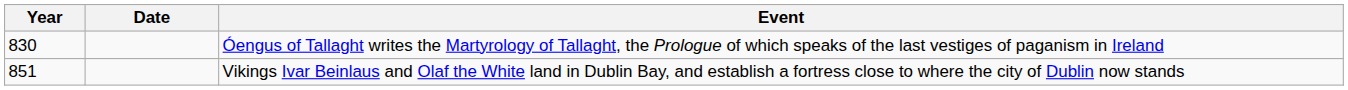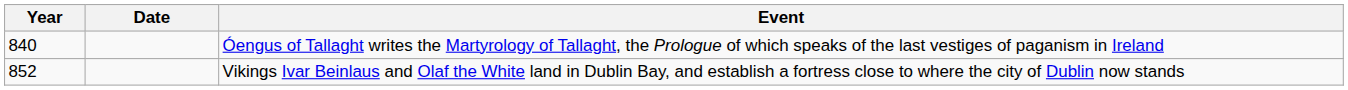(23, 44) 830 -> (23, 44) 840
(23, 71) 851 -> (23, 71) 852
